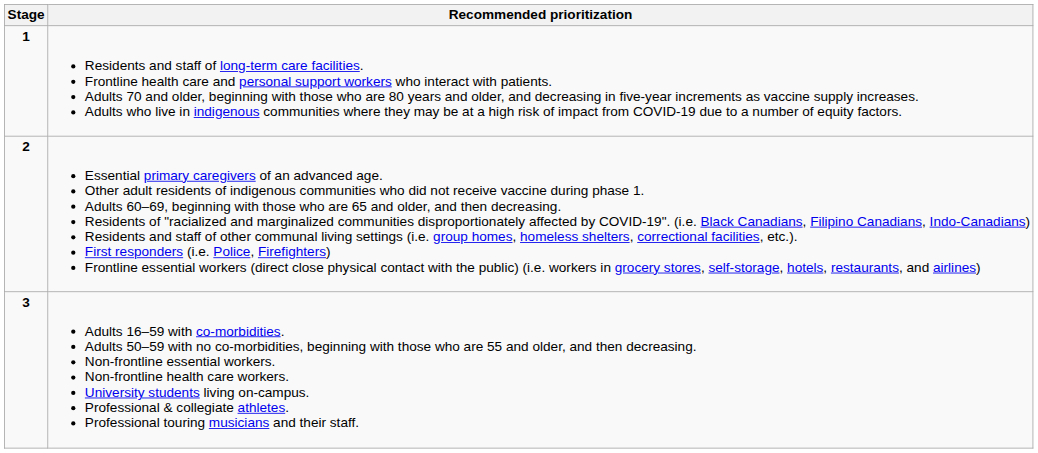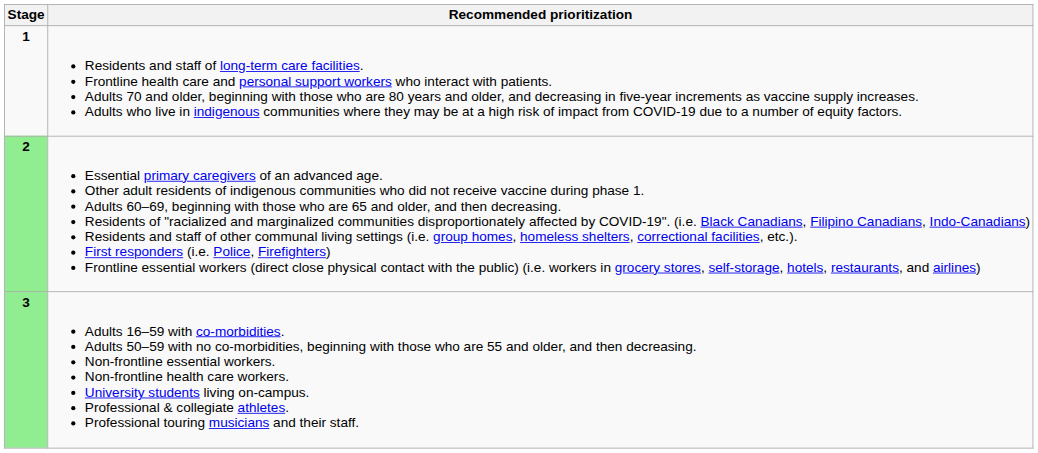(26, 146) no background -> (26, 146) lightgreen background
(26, 302) no background -> (26, 302) lightgreen background
